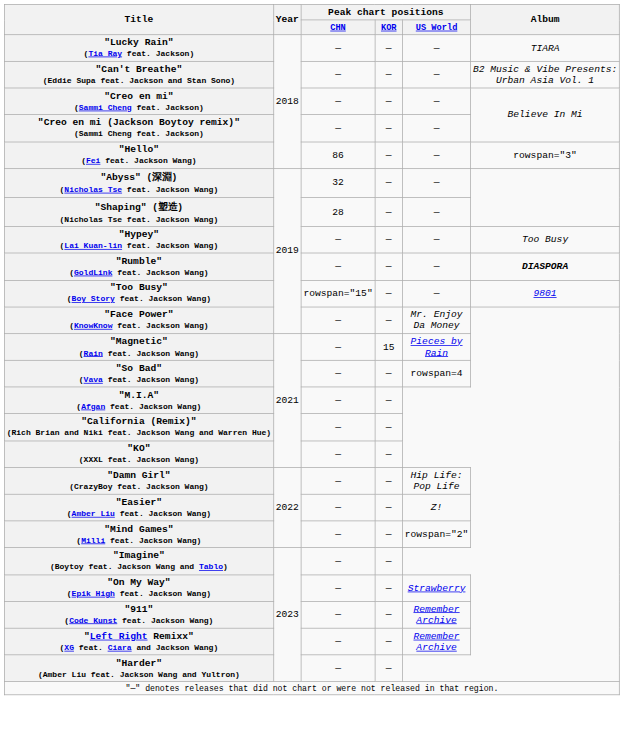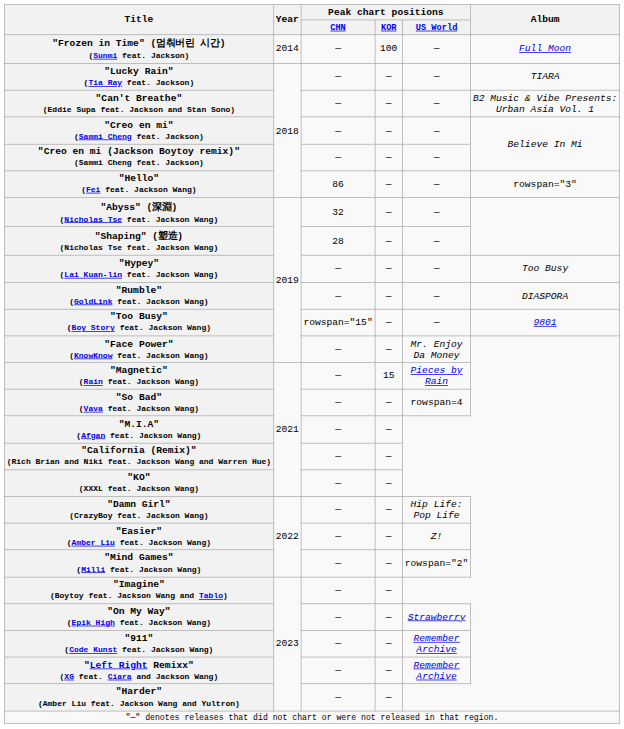+ row: (139, 49)
(545, 267) bold -> (545, 296) normal
